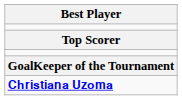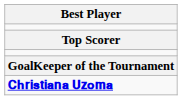(60, 85) normal -> (60, 85) bold
